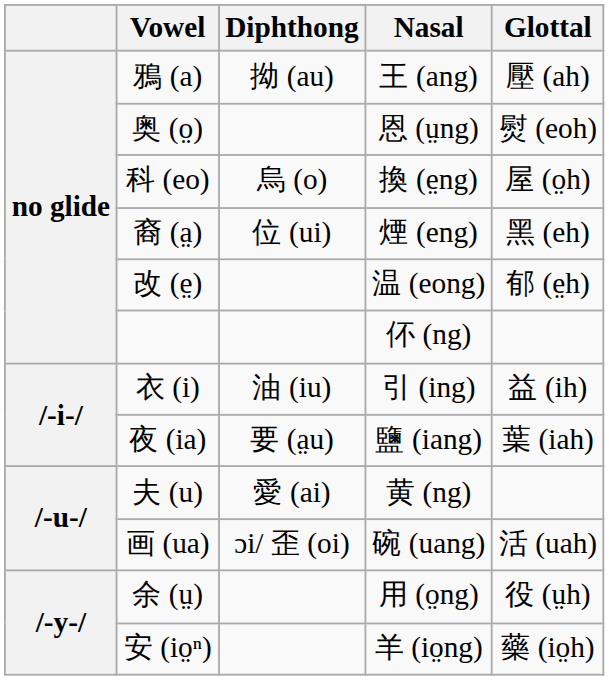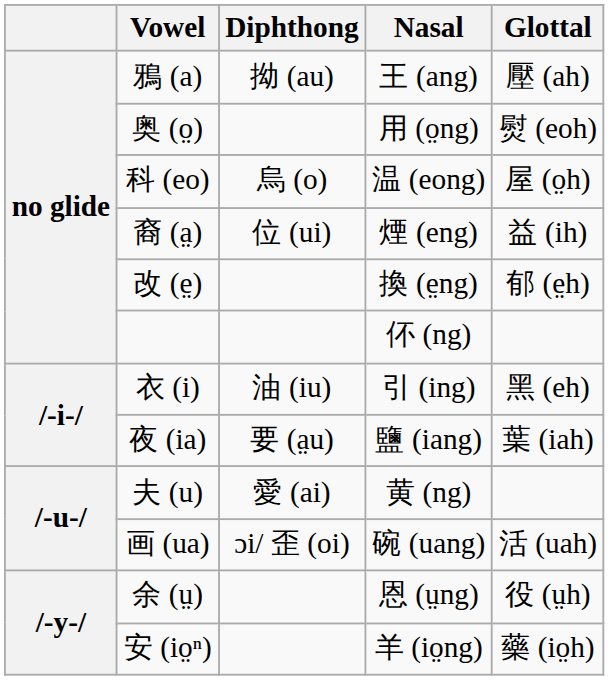(429, 127) 恩 (ṳng) -> (429, 127) 用 (o̤ng)
(429, 179) 換 (e̤ng) -> (429, 179) 温 (eong)
(548, 231) 黑 (eh) -> (548, 231) 益 (ih)
(429, 283) 温 (eong) -> (429, 283) 換 (e̤ng)
(548, 387) 益 (ih) -> (548, 387) 黑 (eh)
(429, 595) 用 (o̤ng) -> (429, 595) 恩 (ṳng)
